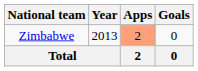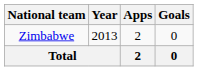(138, 35) lightsalmon background -> (138, 35) no background
